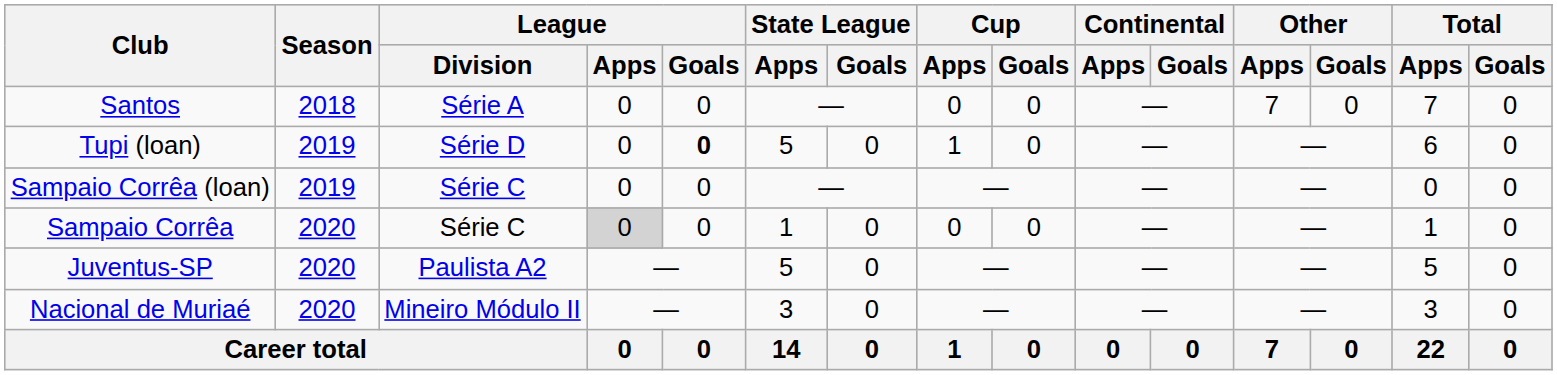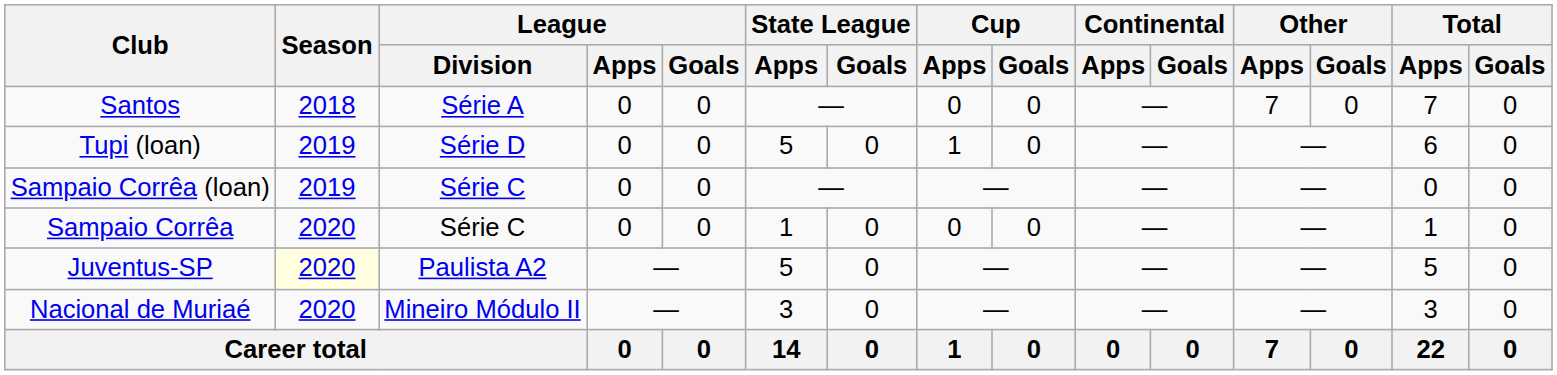(704, 146) bold -> (704, 146) normal
(624, 227) lightgrey background -> (624, 227) no background
(327, 268) no background -> (327, 268) lightyellow background
